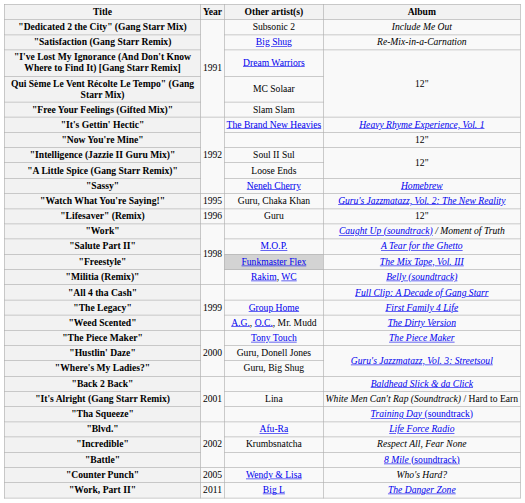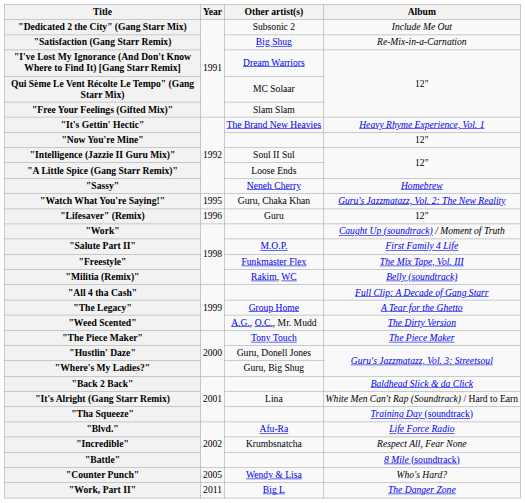(422, 246) A Tear for the Ghetto -> (422, 246) First Family 4 Life
(274, 262) lightgrey background -> (274, 262) no background
(422, 307) First Family 4 Life -> (422, 307) A Tear for the Ghetto
